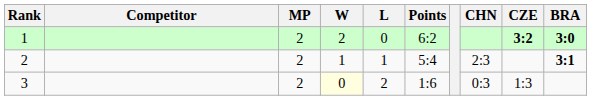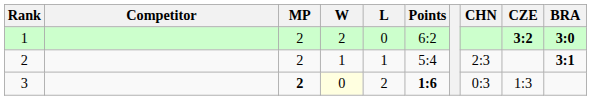(300, 83) normal -> (300, 83) bold
(427, 83) normal -> (427, 83) bold
